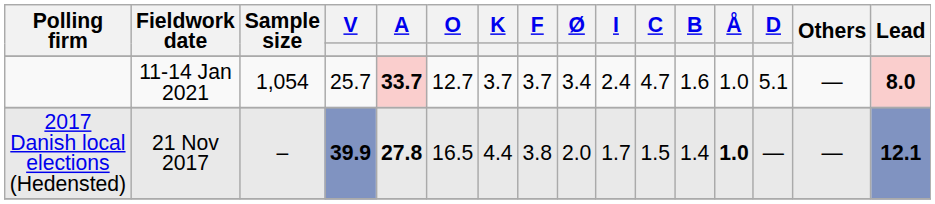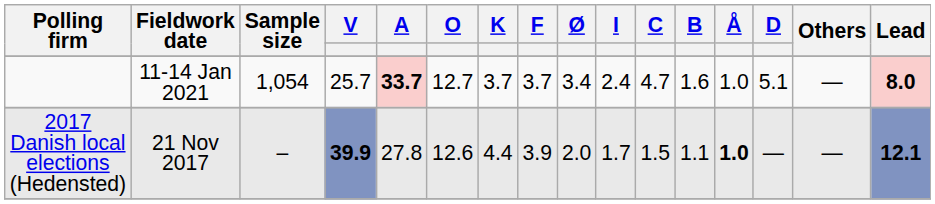(402, 153) bold -> (402, 153) normal
(453, 153) 16.5 -> (453, 153) 12.6
(537, 153) 3.8 -> (537, 153) 3.9
(695, 153) 1.4 -> (695, 153) 1.1
